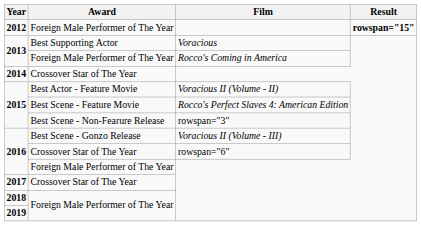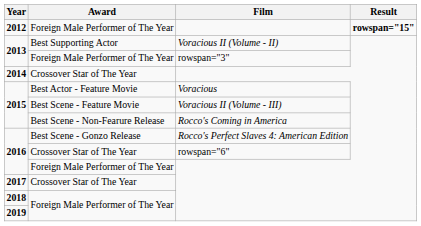(198, 43) Voracious -> (228, 43) Voracious II (Volume - II)
(232, 58) Rocco's Coming in America -> (204, 58) rowspan="3"
(228, 89) Voracious II (Volume - II) -> (198, 89) Voracious
(263, 105) Rocco's Perfect Slaves 4: American Edition -> (230, 105) Voracious II (Volume - III)
(204, 120) rowspan="3" -> (232, 120) Rocco's Coming in America
(230, 136) Voracious II (Volume - III) -> (263, 136) Rocco's Perfect Slaves 4: American Edition
